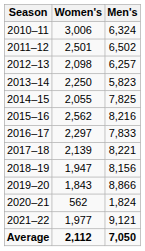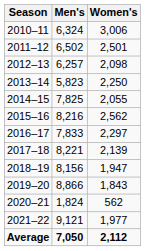columns swapped: (122, 13) <-> (78, 13)
